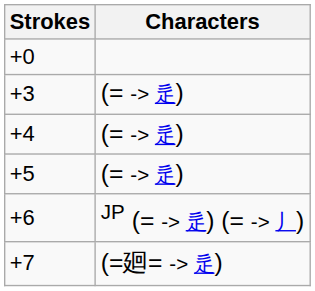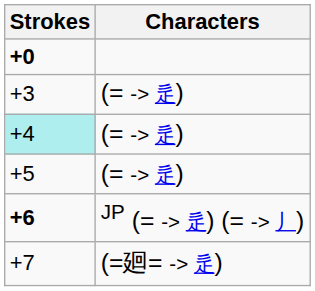(22, 56) normal -> (22, 56) bold
(22, 134) no background -> (22, 134) paleturquoise background
(22, 217) normal -> (22, 217) bold
